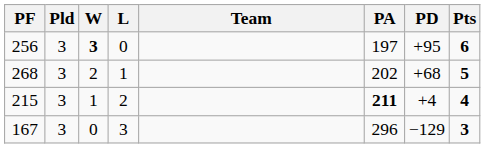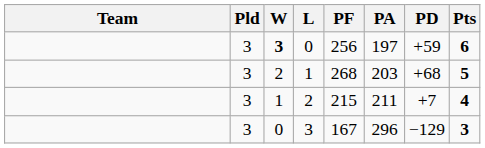columns swapped: (251, 18) <-> (25, 18)
(427, 45) +95 -> (427, 45) +59
(385, 73) 202 -> (385, 73) 203
(385, 101) bold -> (385, 101) normal
(427, 101) +4 -> (427, 101) +7
